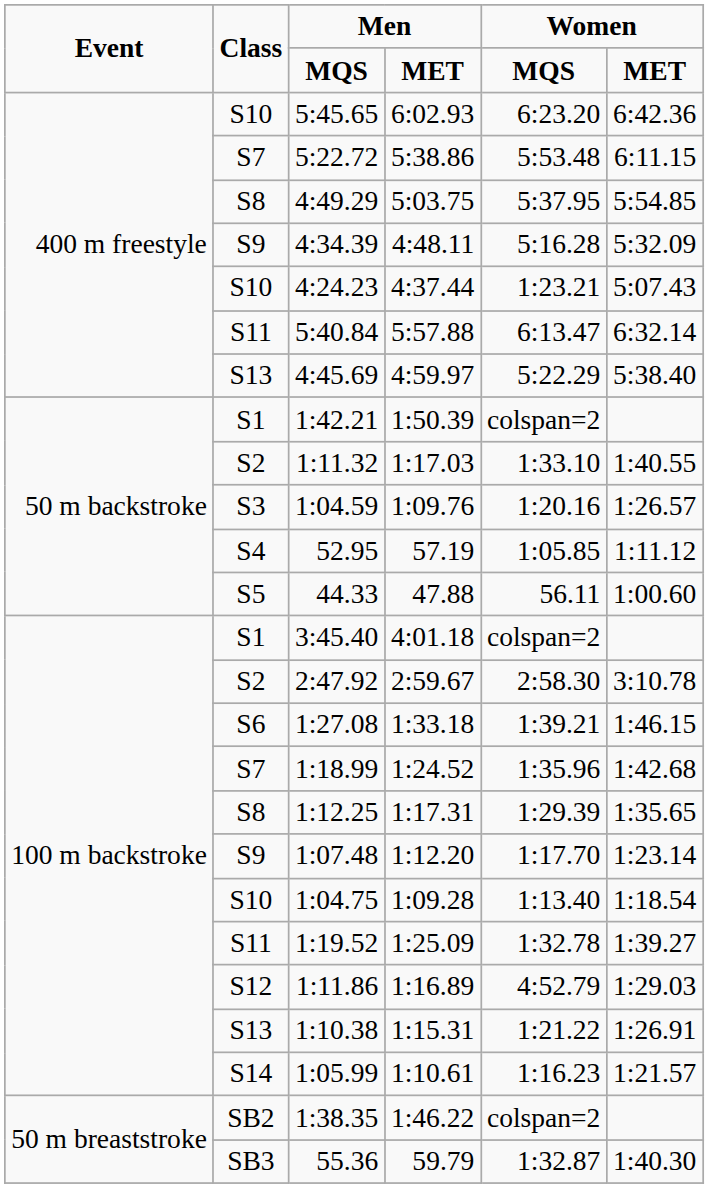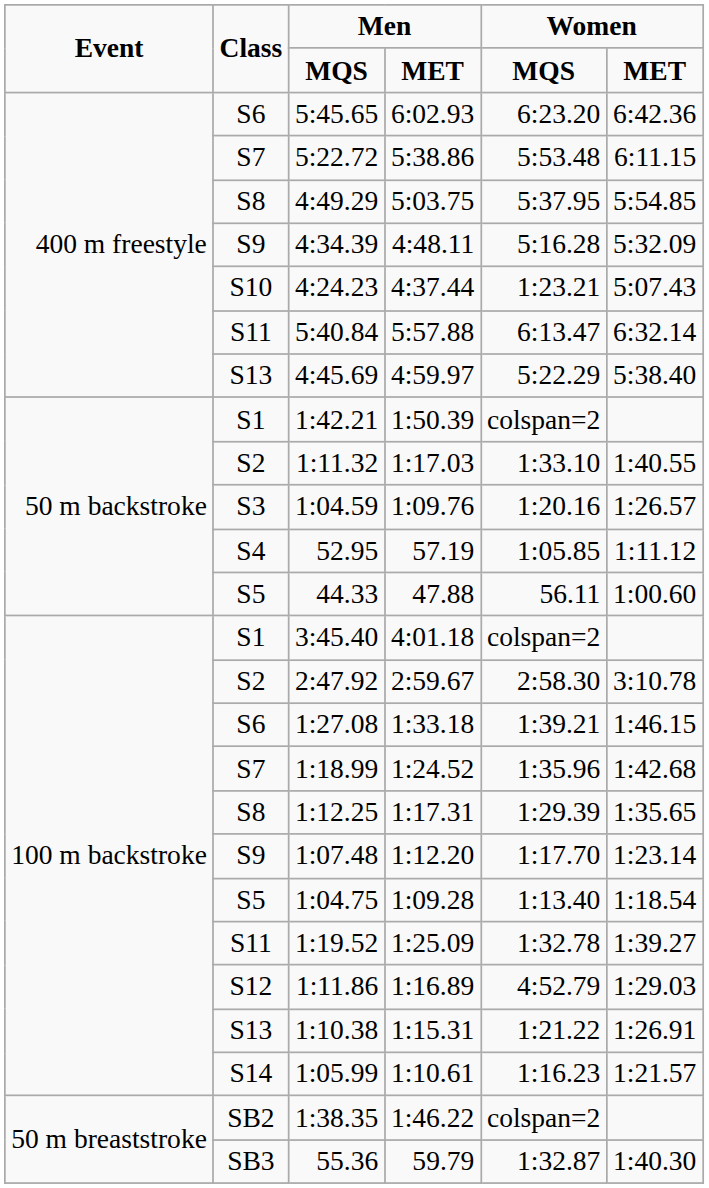(251, 113) S10 -> (251, 113) S6
(251, 899) S10 -> (251, 899) S5
